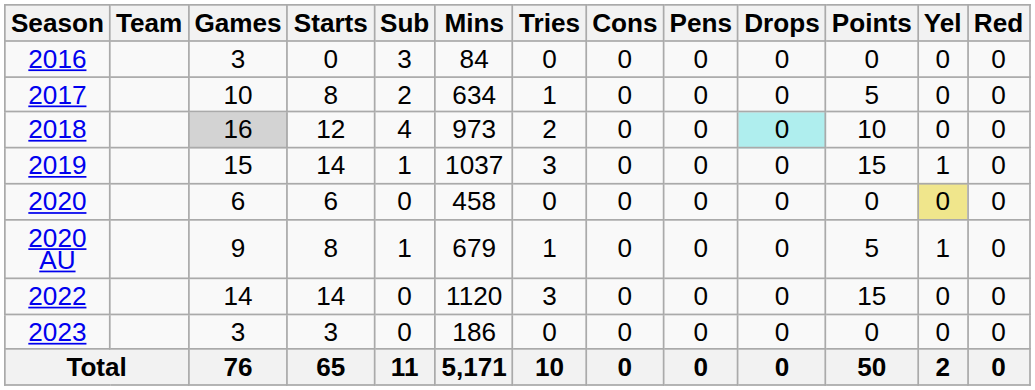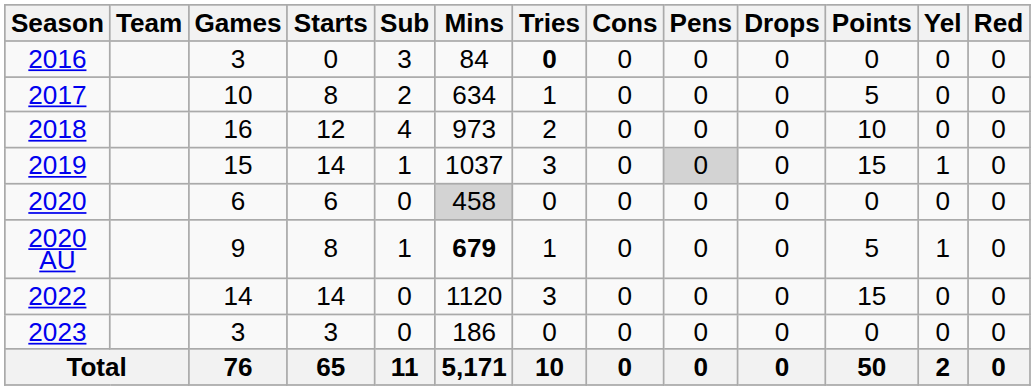(549, 58) normal -> (549, 58) bold
(238, 129) lightgrey background -> (238, 129) no background
(782, 129) paleturquoise background -> (782, 129) no background
(701, 165) no background -> (701, 165) lightgrey background
(474, 201) no background -> (474, 201) lightgrey background
(943, 201) khaki background -> (943, 201) no background
(474, 248) normal -> (474, 248) bold
